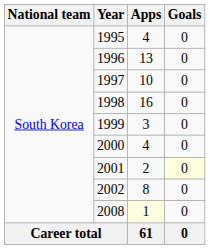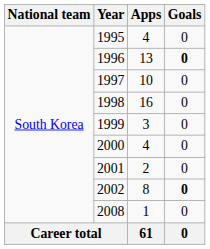(185, 59) normal -> (185, 59) bold
(185, 168) lightyellow background -> (185, 168) no background
(185, 189) normal -> (185, 189) bold
(146, 211) lightyellow background -> (146, 211) no background
